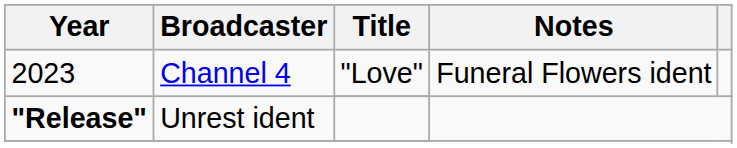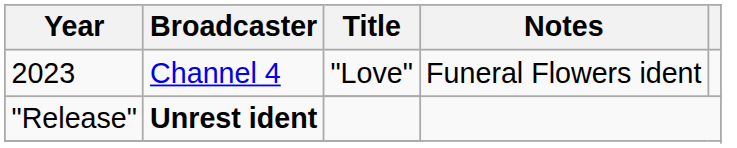(79, 118) bold -> (74, 118) normal
(237, 118) normal -> (234, 118) bold
